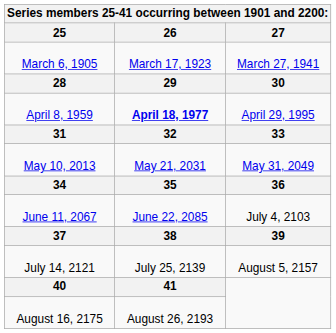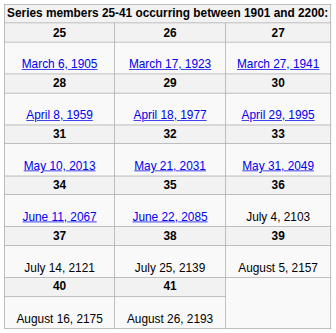(170, 115) bold -> (170, 115) normal
